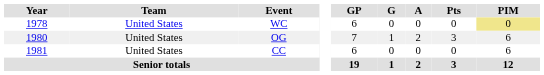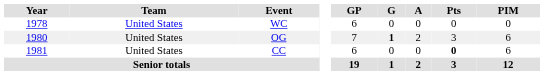(508, 24) khaki background -> (508, 24) no background
(391, 37) normal -> (391, 37) bold
(454, 51) normal -> (454, 51) bold
